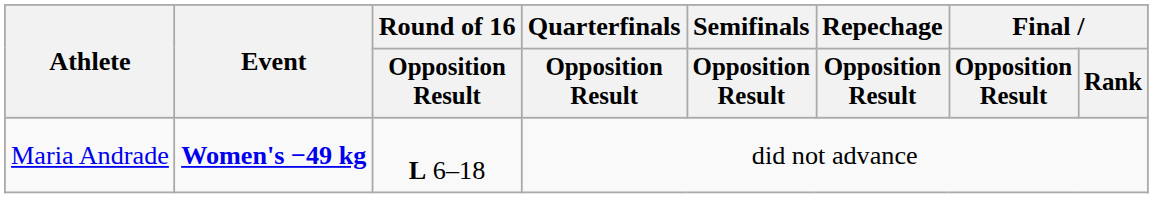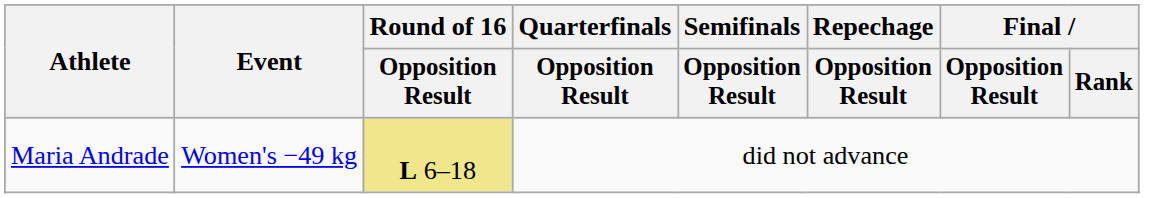(274, 155) bold -> (269, 155) normal
(447, 170) no background -> (438, 170) khaki background
